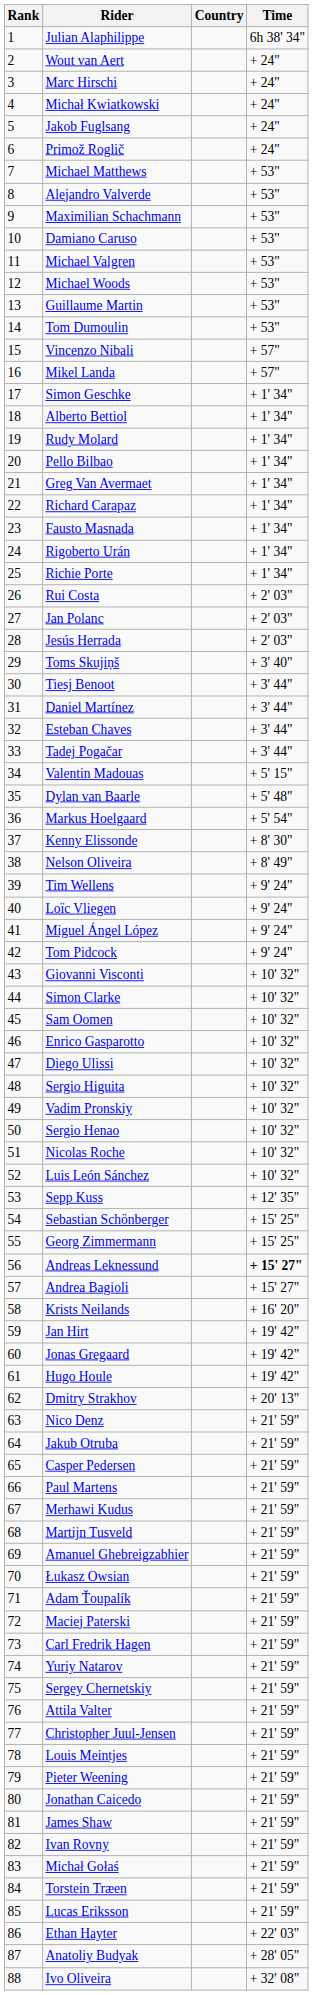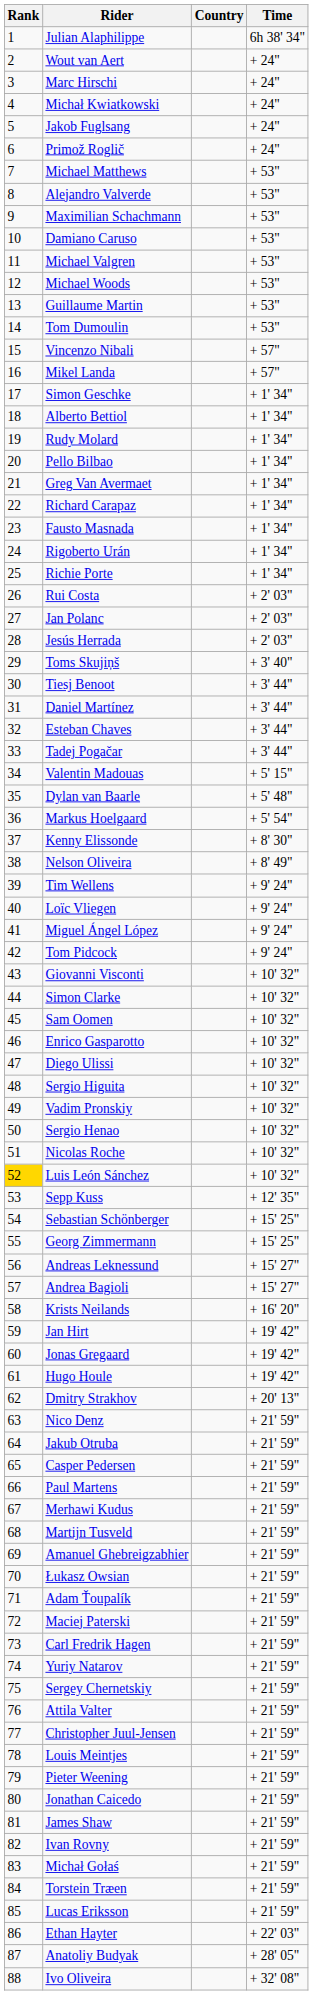(14, 1175) no background -> (14, 1175) gold background
(276, 1264) bold -> (275, 1264) normal
